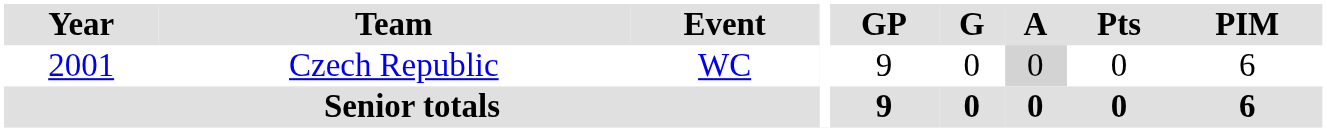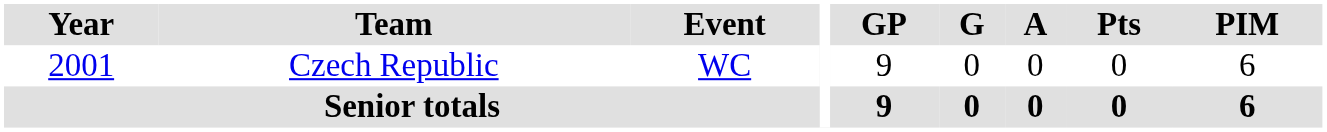(1035, 65) lightgrey background -> (1035, 65) no background
